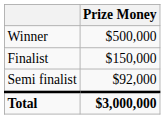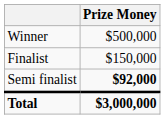(134, 79) normal -> (134, 79) bold
